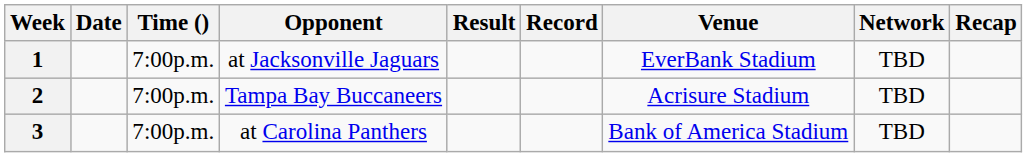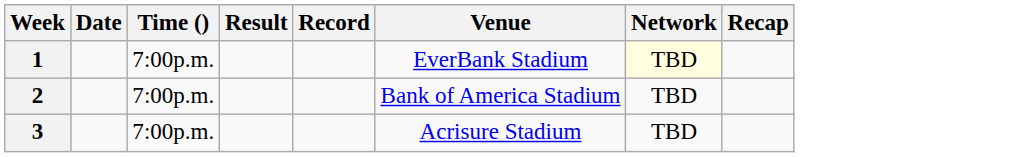- column: (333, 22)
(902, 59) no background -> (674, 59) lightyellow background
(728, 95) Acrisure Stadium -> (501, 95) Bank of America Stadium
(728, 132) Bank of America Stadium -> (501, 132) Acrisure Stadium
